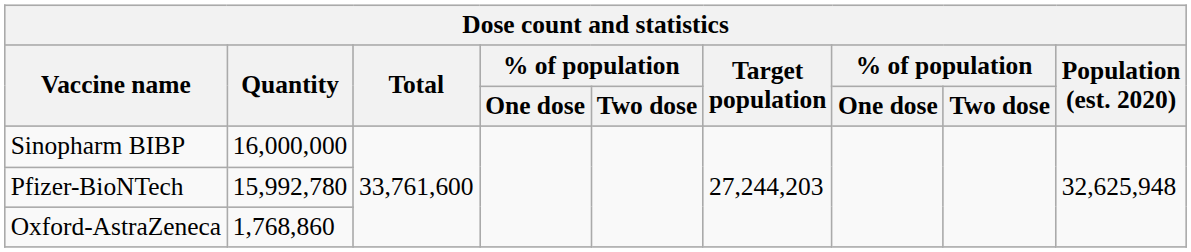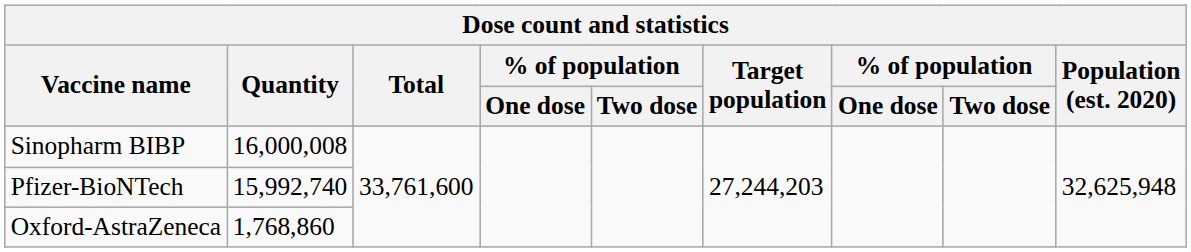(290, 146) 16,000,000 -> (290, 146) 16,000,008
(290, 186) 15,992,780 -> (290, 186) 15,992,740
